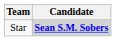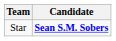(71, 28) lightgrey background -> (71, 28) no background
